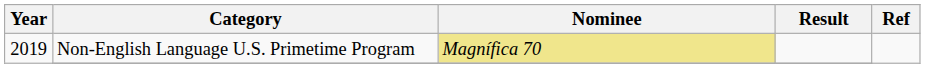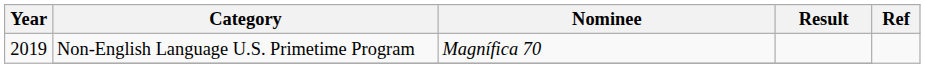(492, 48) khaki background -> (492, 48) no background
